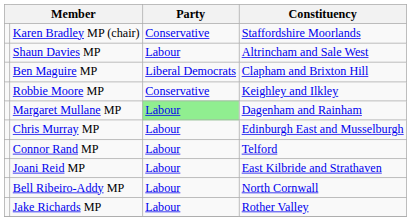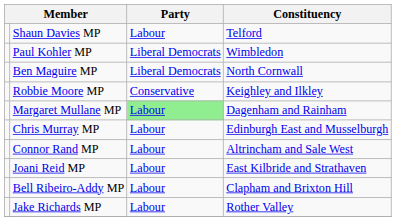- row: (76, 33)
(305, 52) Altrincham and Sale West -> (244, 33) Telford
+ row: (52, 52)
(305, 71) Clapham and Brixton Hill -> (265, 71) North Cornwall
(259, 149) Telford -> (290, 149) Altrincham and Sale West
(280, 187) North Cornwall -> (290, 187) Clapham and Brixton Hill
